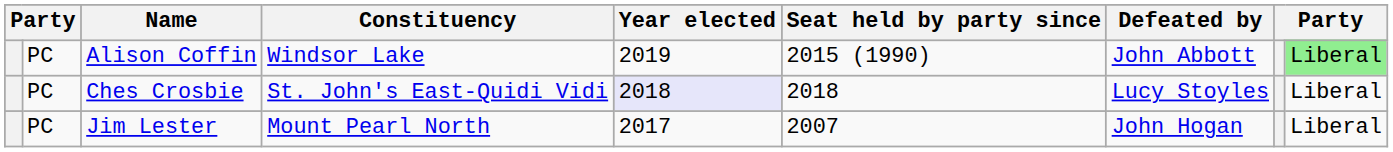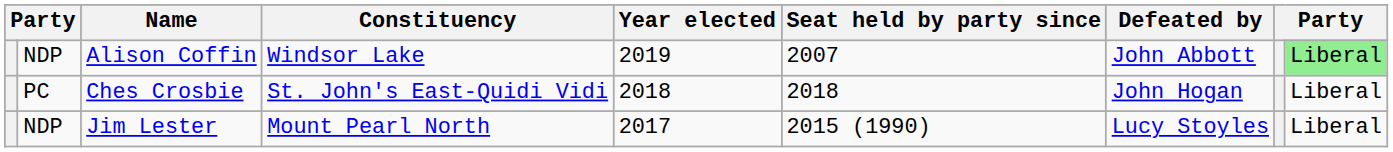(40, 58) PC -> (43, 58) NDP
(859, 58) 2015 (1990) -> (813, 58) 2007
(645, 93) lavender background -> (645, 93) no background
(1190, 93) Lucy Stoyles -> (1177, 93) John Hogan
(40, 129) PC -> (43, 129) NDP
(813, 129) 2007 -> (859, 129) 2015 (1990)
(1177, 129) John Hogan -> (1190, 129) Lucy Stoyles
